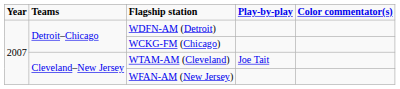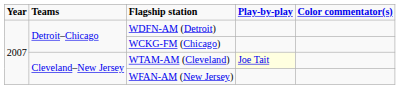(254, 60) no background -> (254, 60) lightyellow background
